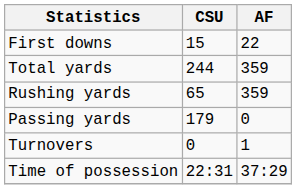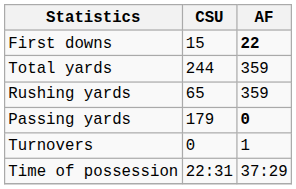(250, 43) normal -> (250, 43) bold
(245, 120) normal -> (245, 120) bold
